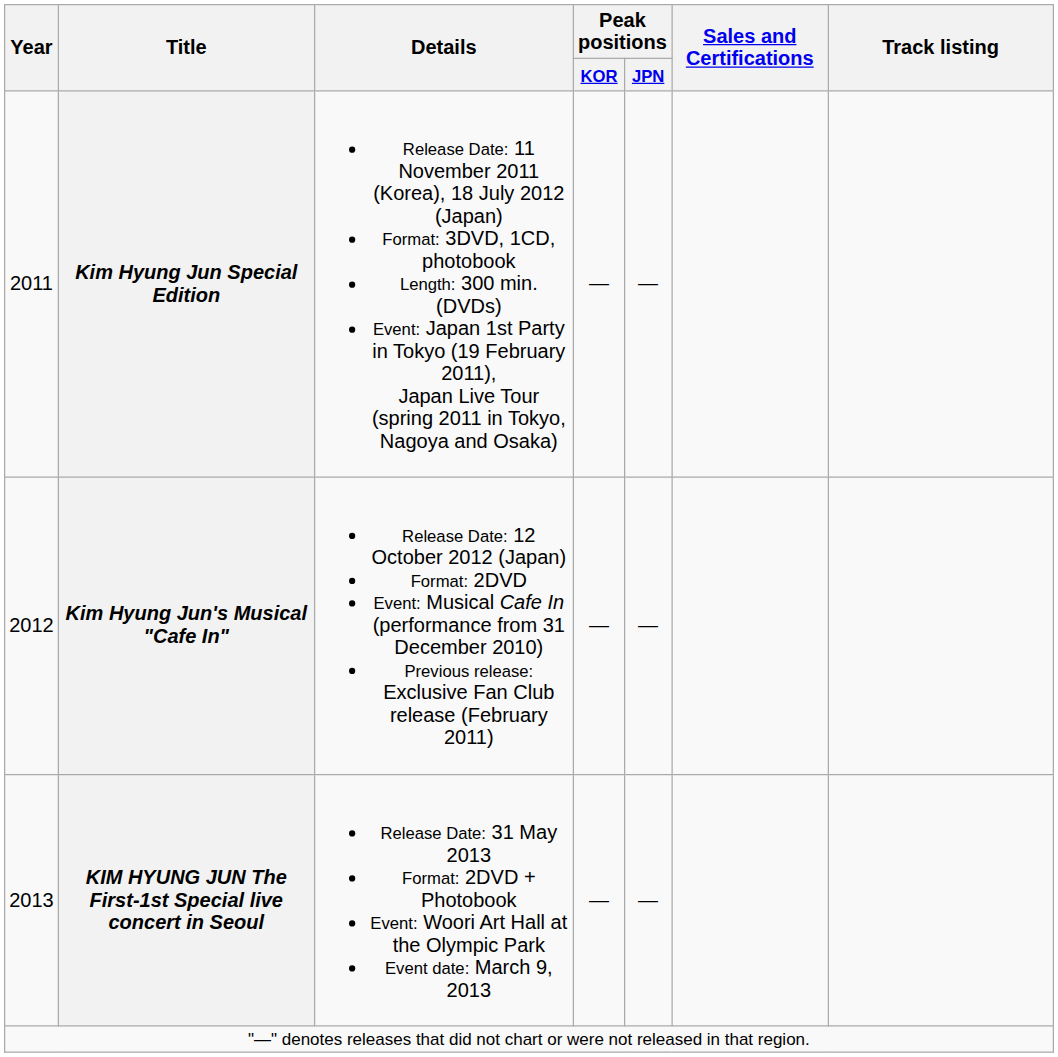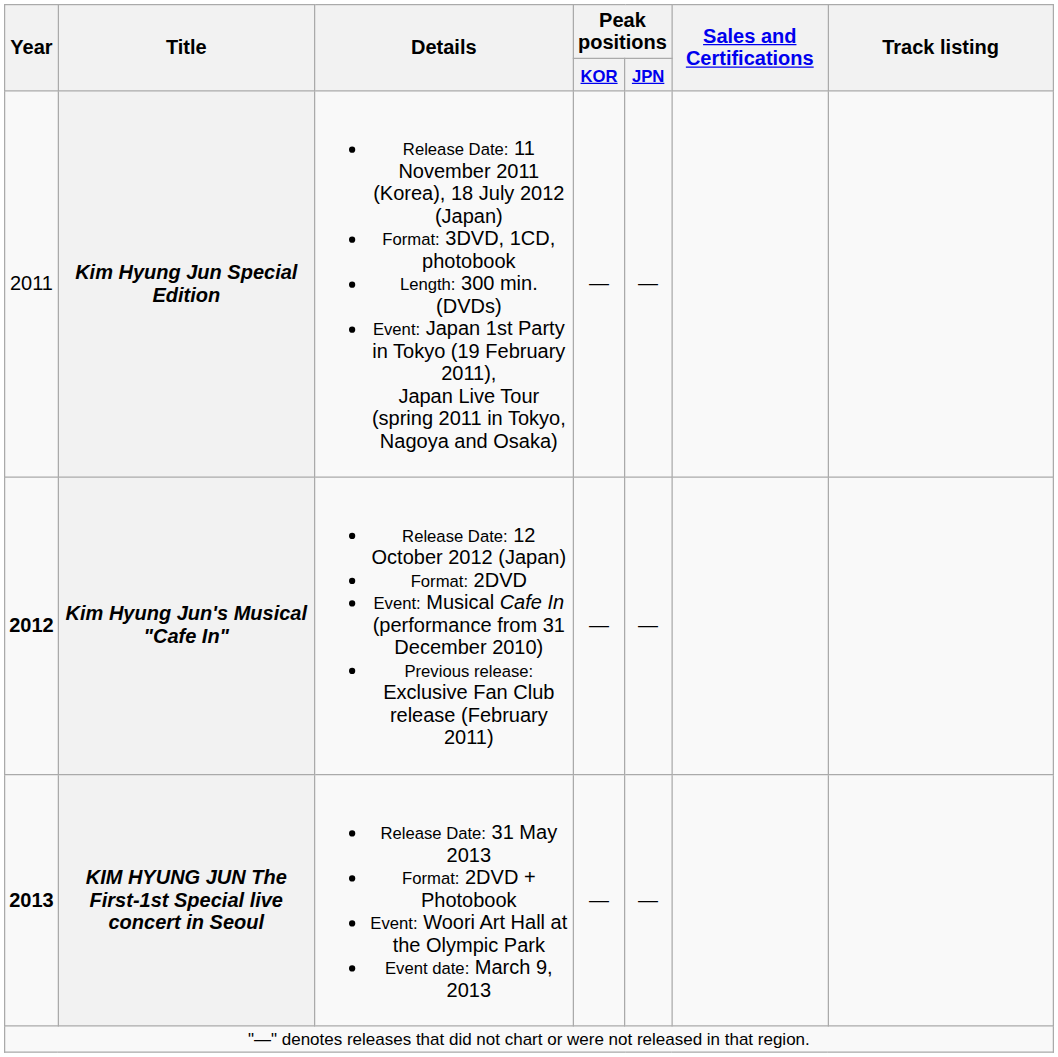(31, 625) normal -> (31, 625) bold
(31, 899) normal -> (31, 899) bold
